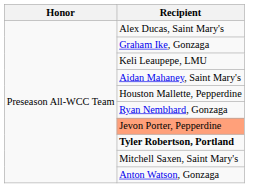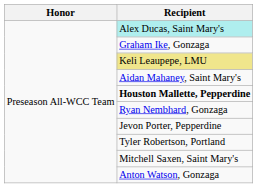(172, 28) no background -> (172, 28) paleturquoise background
(163, 61) no background -> (163, 61) khaki background
(180, 93) normal -> (185, 93) bold
(170, 126) lightsalmon background -> (170, 126) no background
(177, 142) bold -> (172, 142) normal
